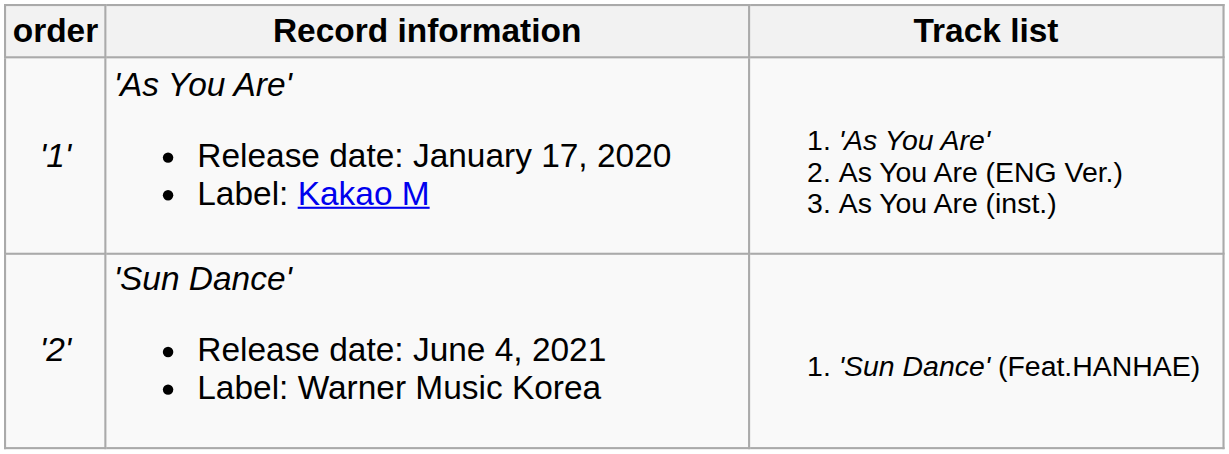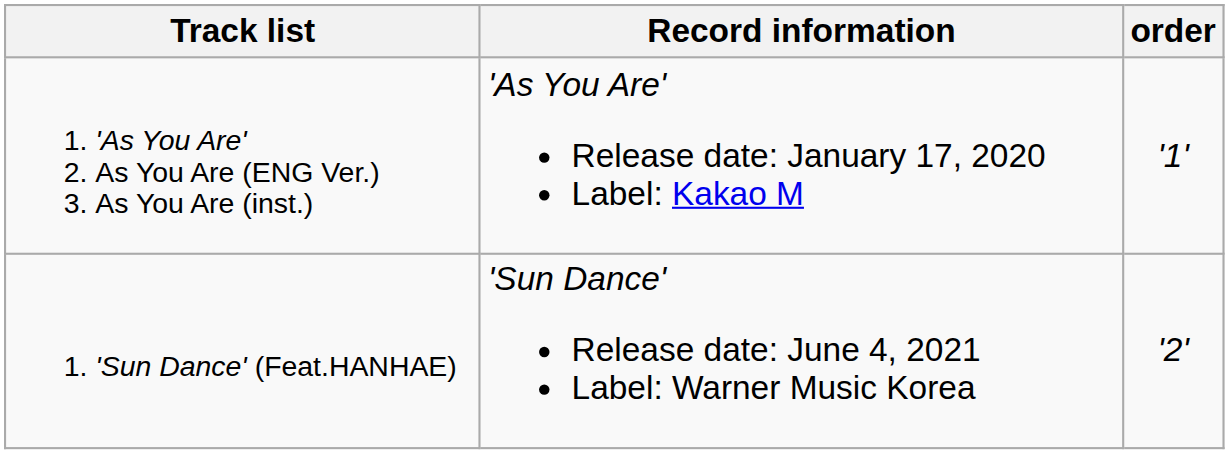columns swapped: (55, 31) <-> (986, 31)
